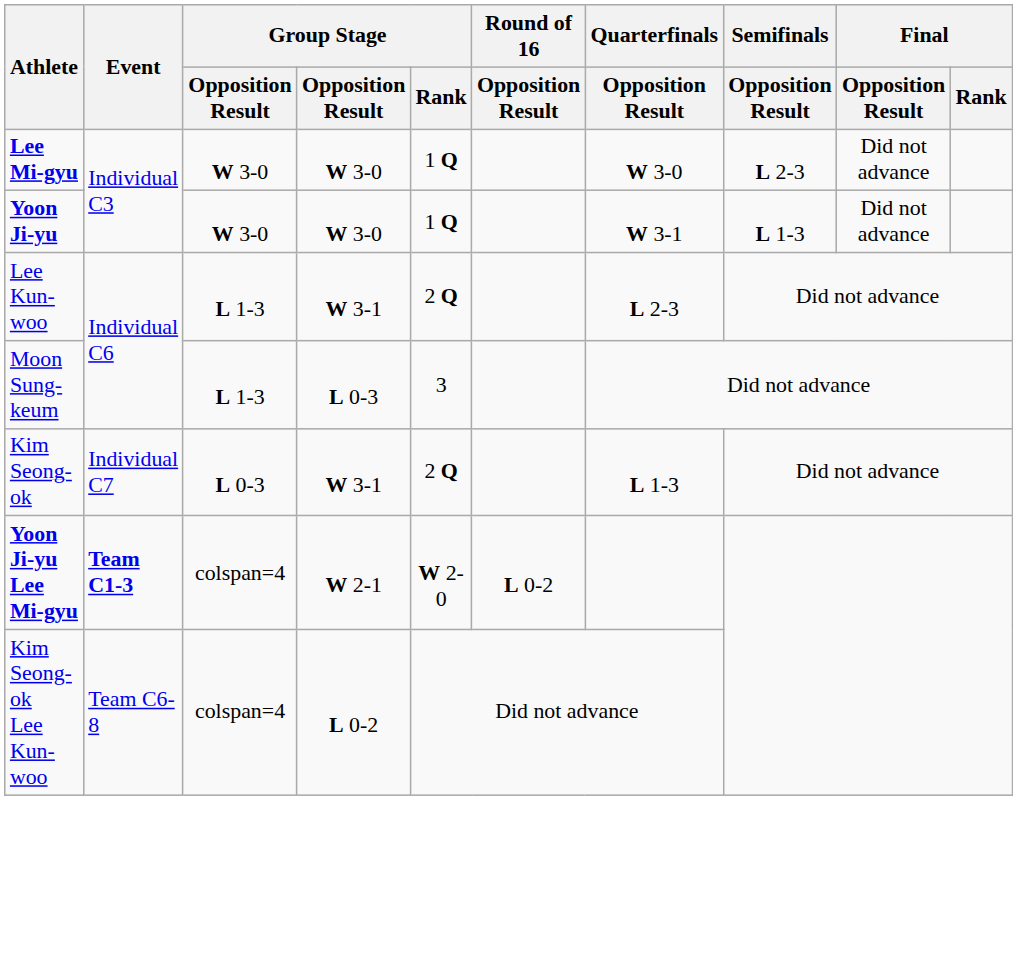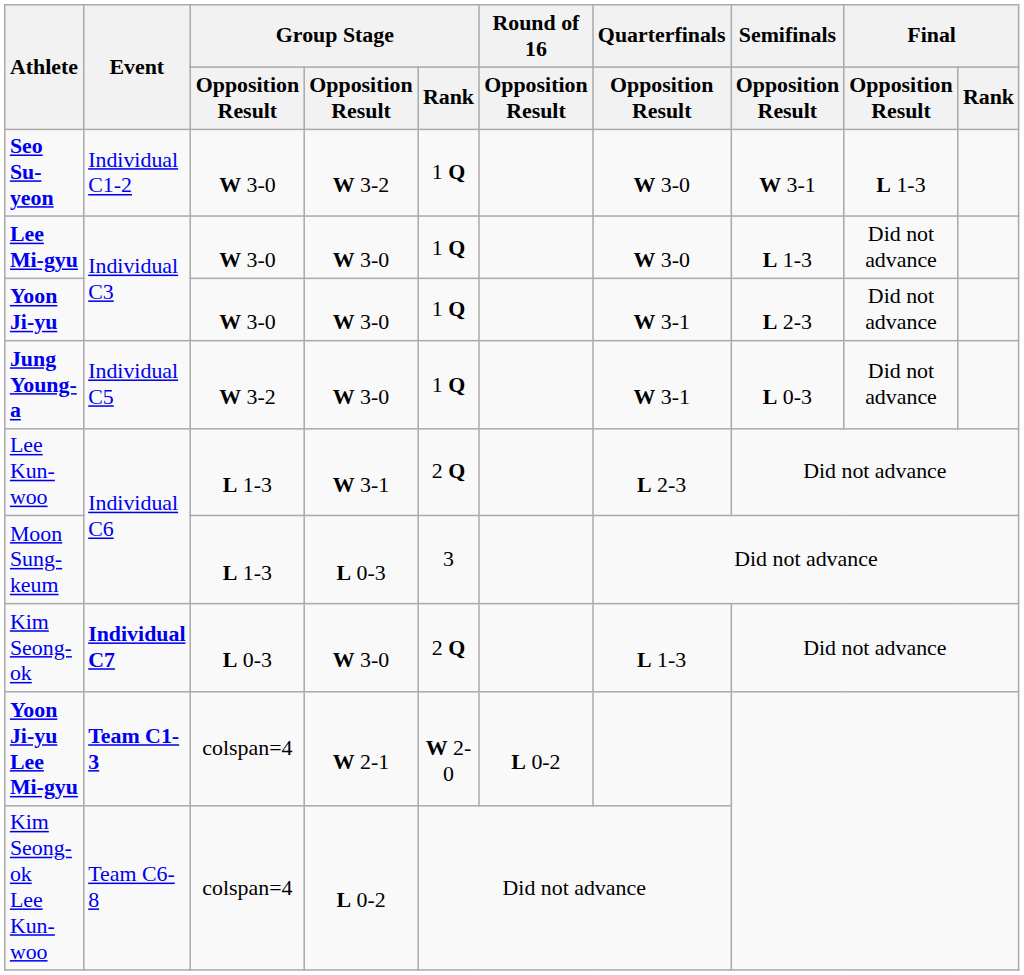+ row: (32, 172)
(780, 172) L 2-3 -> (787, 260) L 1-3
(780, 234) L 1-3 -> (787, 322) L 2-3
+ row: (43, 384)
(133, 472) normal -> (137, 647) bold
(354, 485) W 3-1 -> (361, 660) W 3-0
